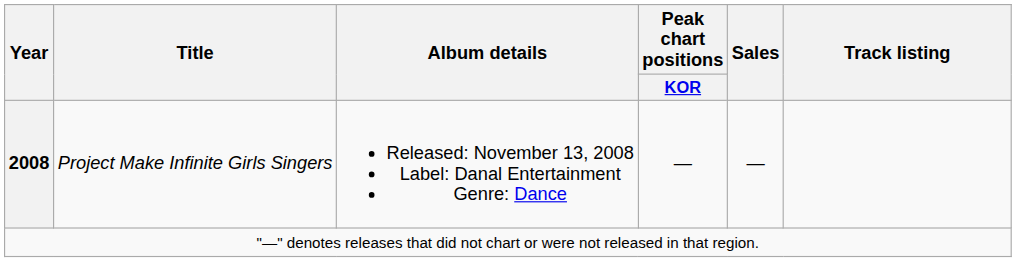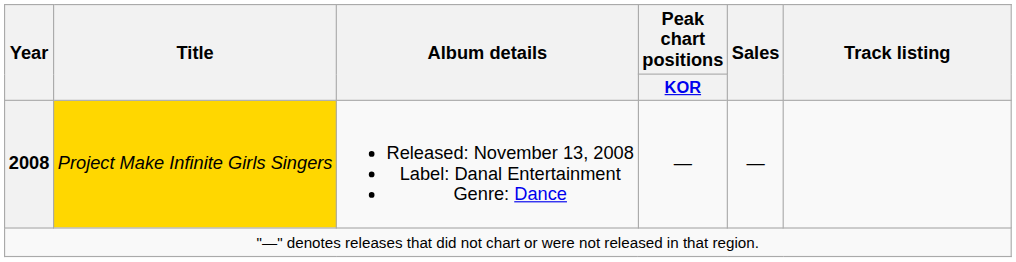(195, 163) no background -> (195, 163) gold background
